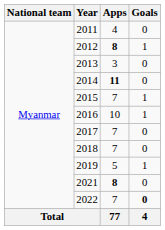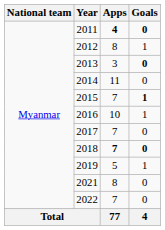(115, 30) normal -> (115, 30) bold
(145, 30) normal -> (145, 30) bold
(115, 47) bold -> (115, 47) normal
(145, 64) normal -> (145, 64) bold
(115, 81) bold -> (115, 81) normal
(145, 98) normal -> (145, 98) bold
(115, 149) normal -> (115, 149) bold
(145, 149) normal -> (145, 149) bold
(115, 183) bold -> (115, 183) normal
(145, 200) bold -> (145, 200) normal
